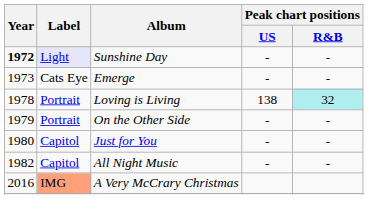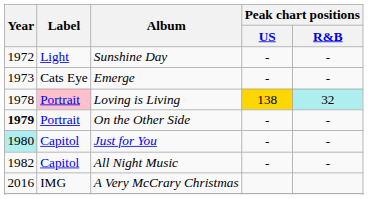(21, 57) bold -> (21, 57) normal
(55, 57) lavender background -> (55, 57) no background
(60, 99) no background -> (60, 99) pink background
(267, 99) no background -> (267, 99) gold background
(21, 120) normal -> (21, 120) bold
(21, 141) no background -> (21, 141) paleturquoise background
(53, 183) lightsalmon background -> (53, 183) no background
